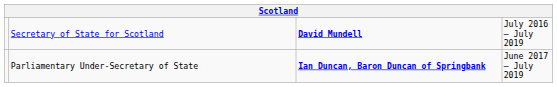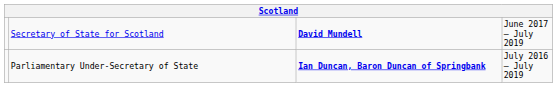(526, 34) July 2016 – July 2019 -> (526, 34) June 2017 – July 2019
(526, 66) June 2017 – July 2019 -> (526, 66) July 2016 – July 2019
